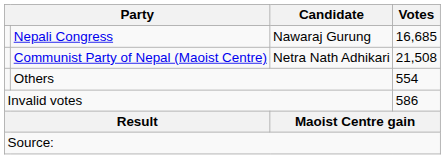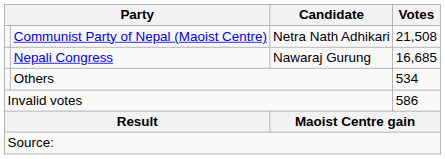rows swapped: (140, 57) <-> (63, 36)
(407, 79) 554 -> (407, 79) 534
